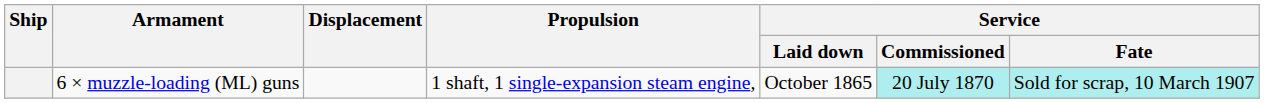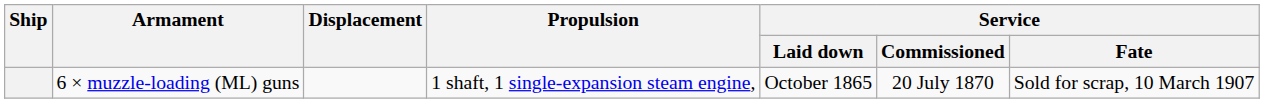(943, 82) paleturquoise background -> (943, 82) no background
(1134, 82) paleturquoise background -> (1134, 82) no background
